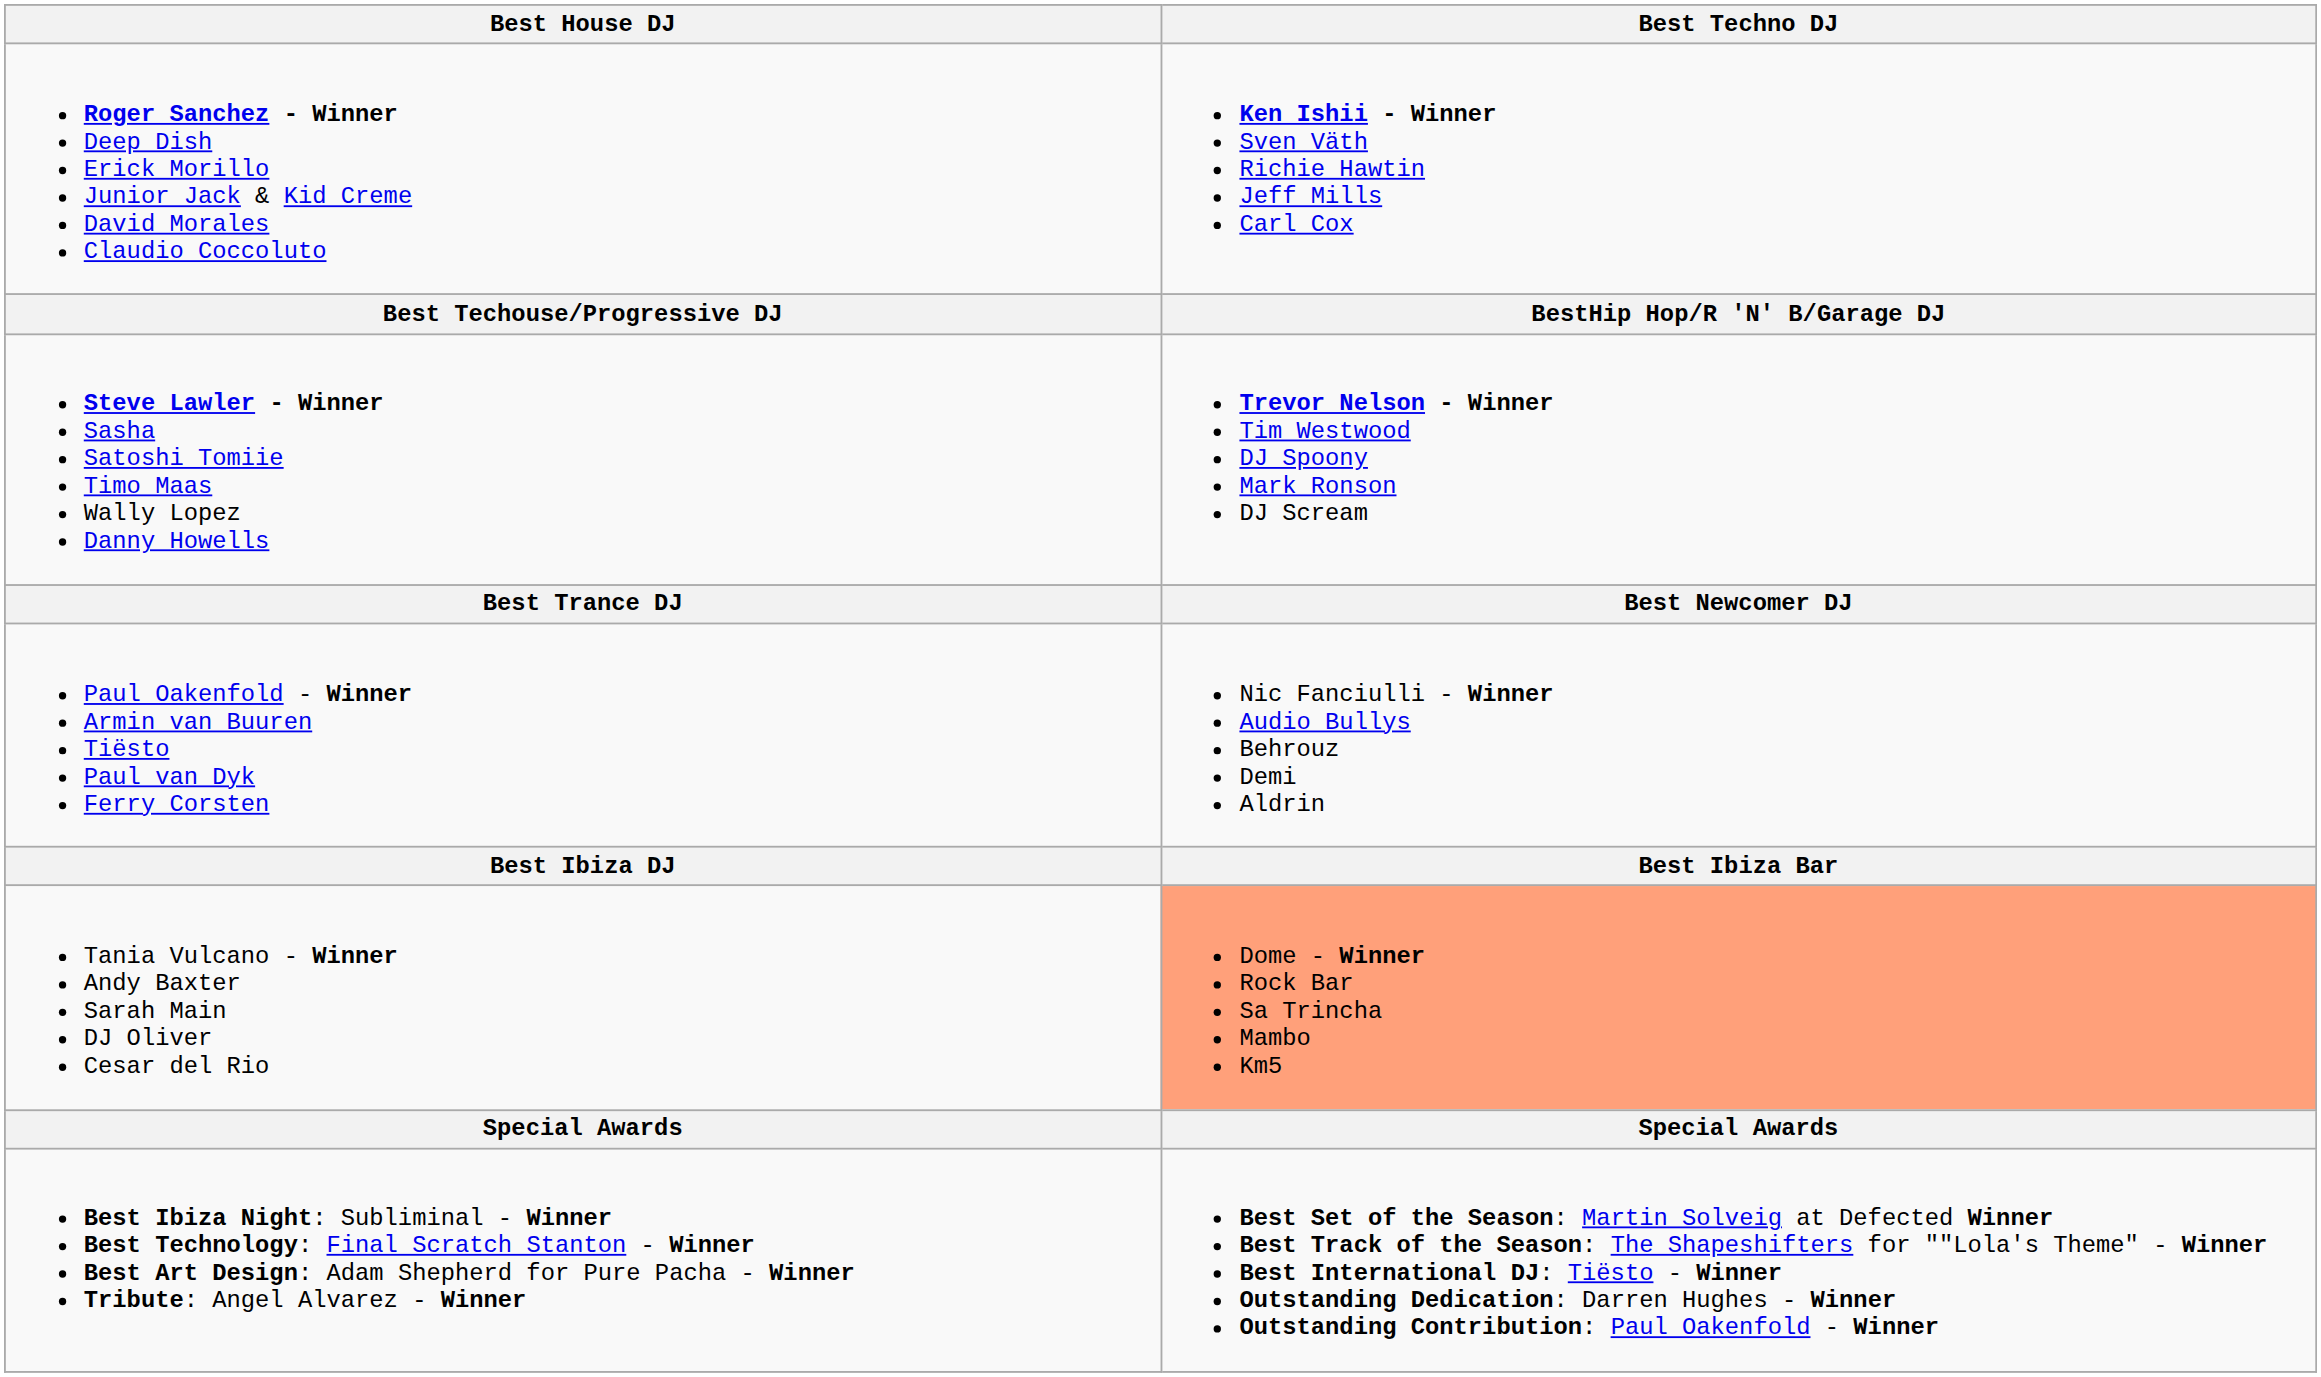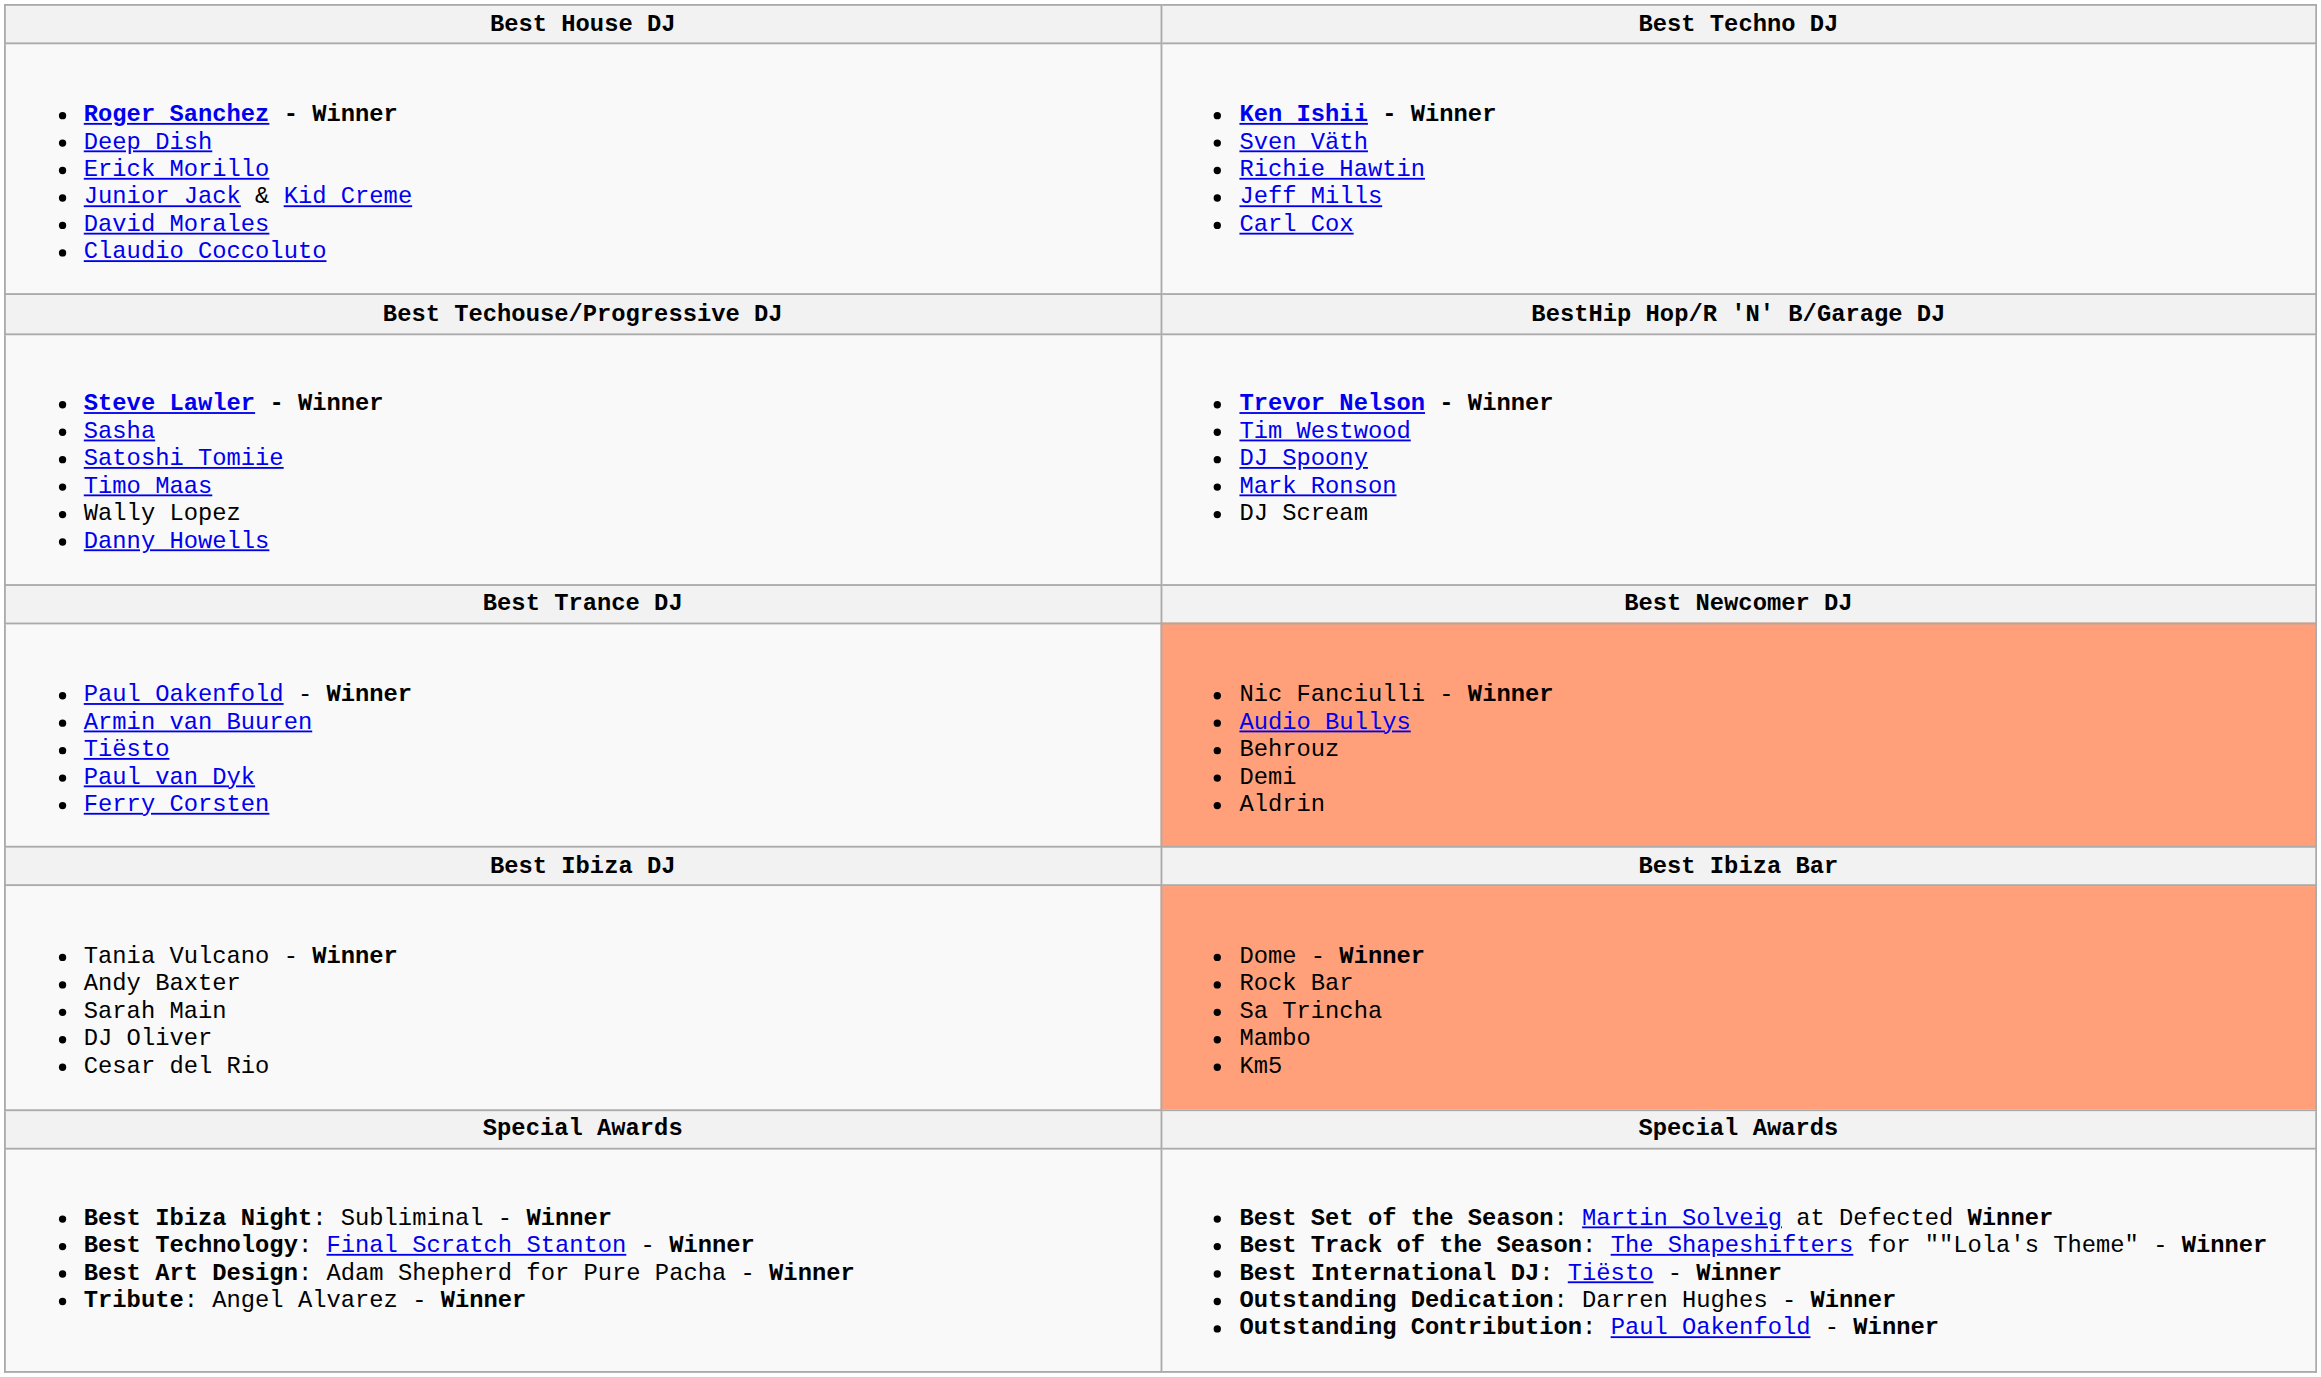(1738, 749) no background -> (1738, 749) lightsalmon background
